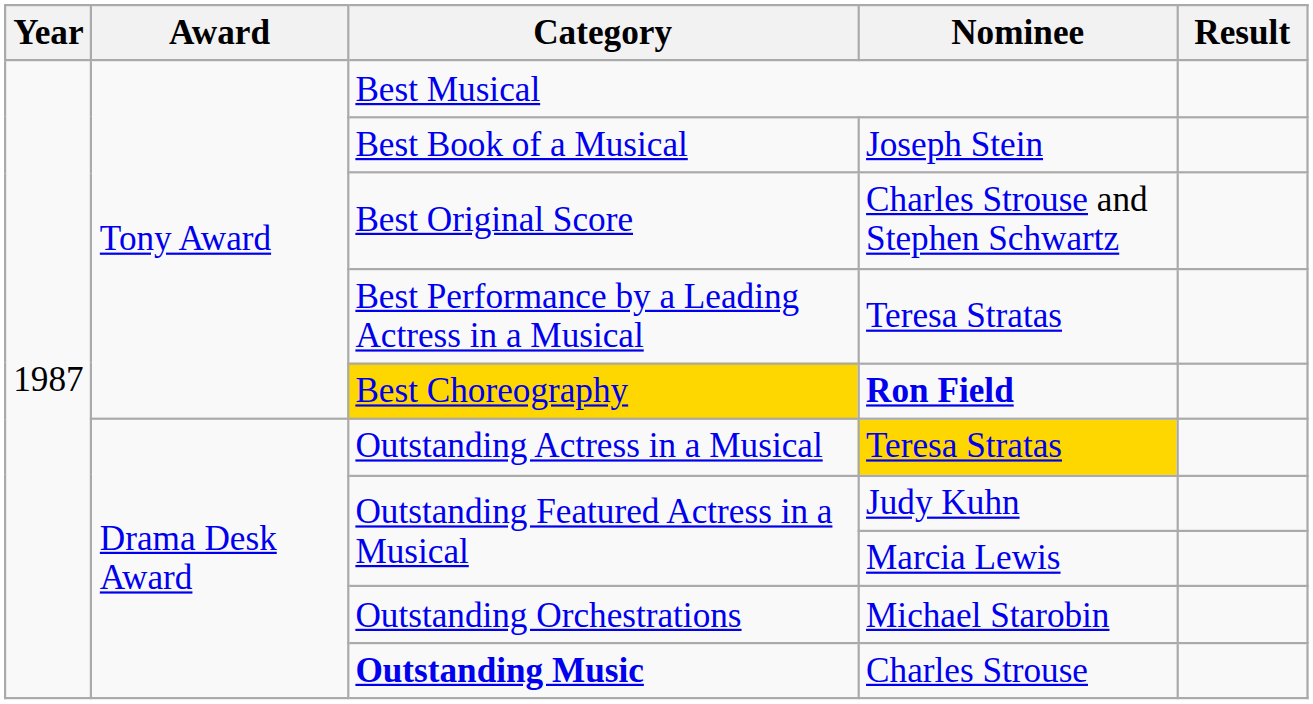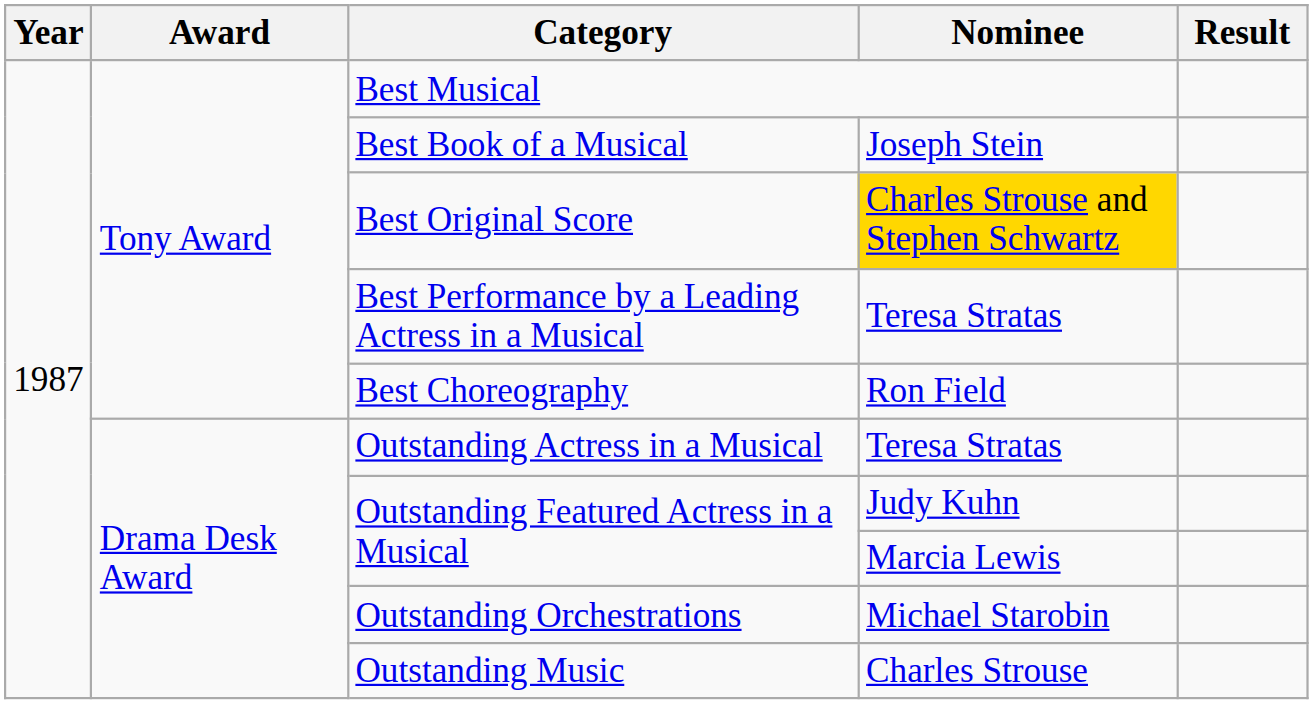(1007, 219) no background -> (1007, 219) gold background
(492, 390) gold background -> (492, 390) no background
(940, 390) bold -> (936, 390) normal
(964, 446) gold background -> (964, 446) no background
(500, 669) bold -> (490, 669) normal
